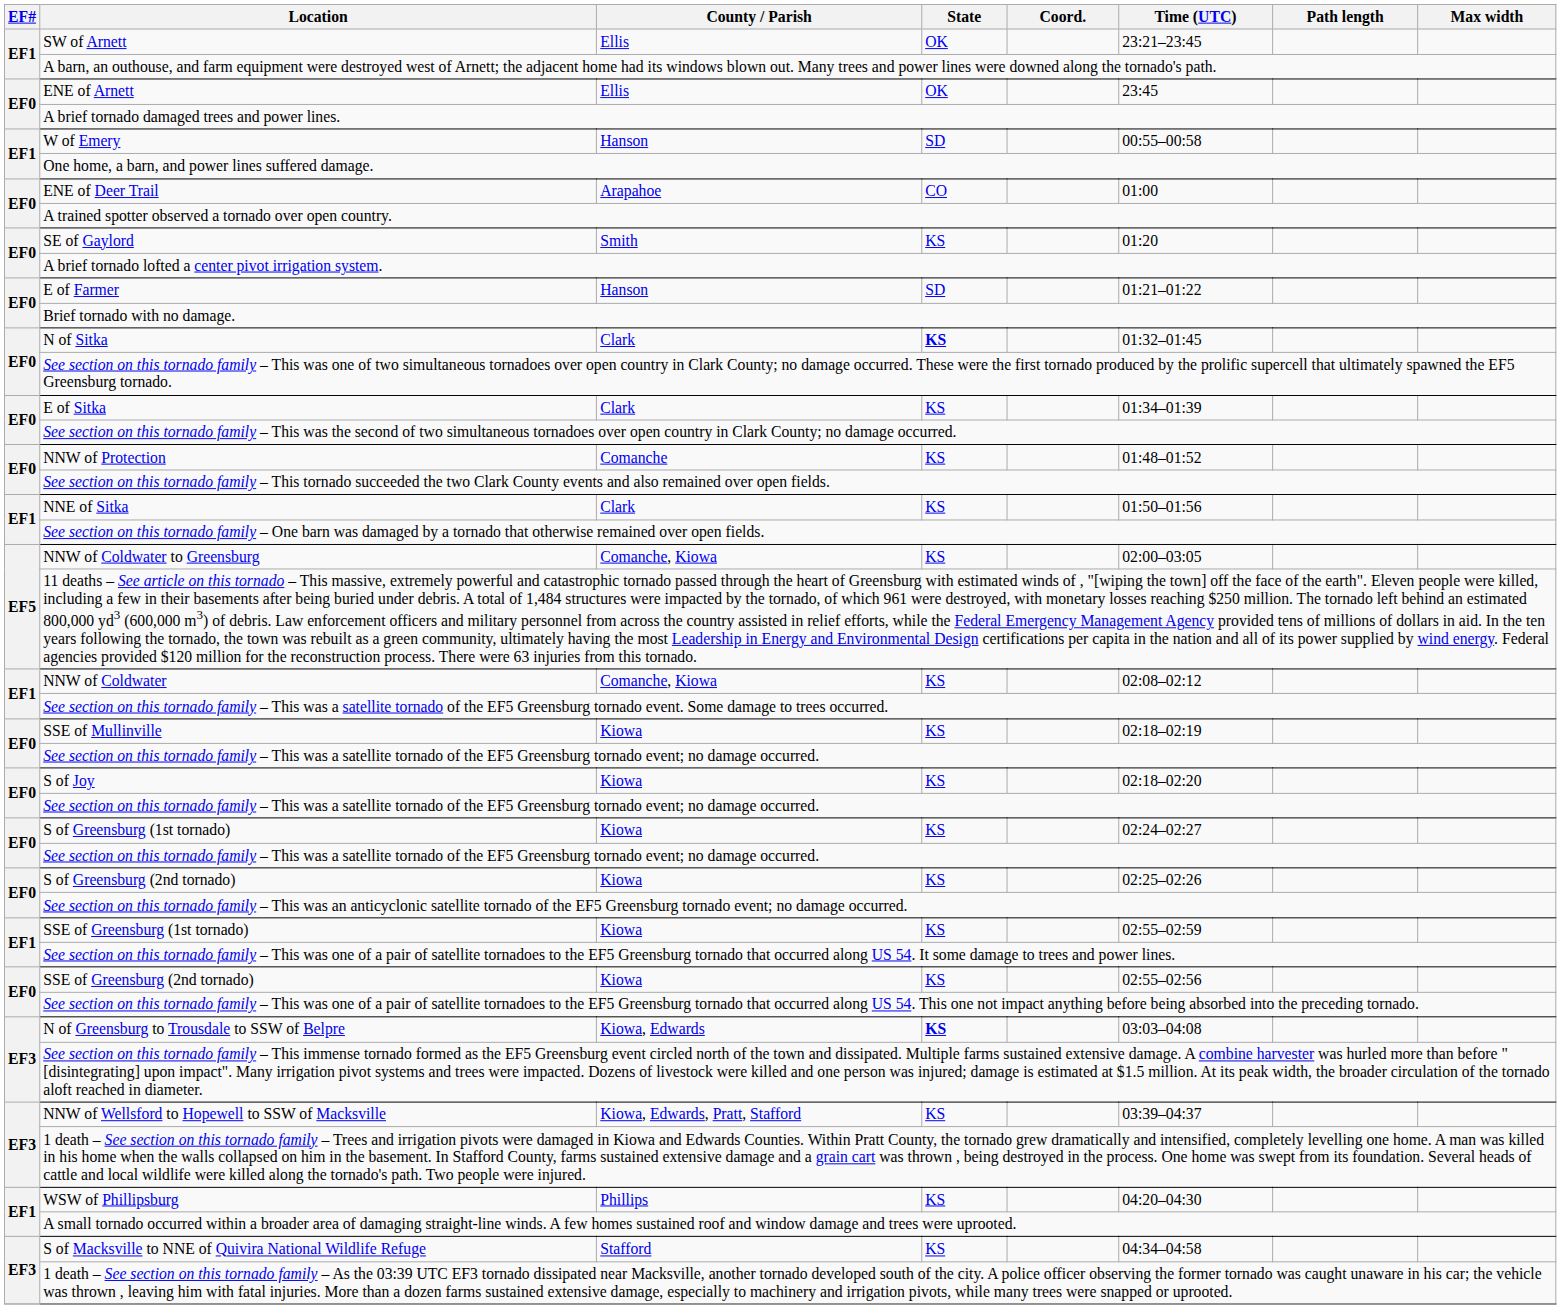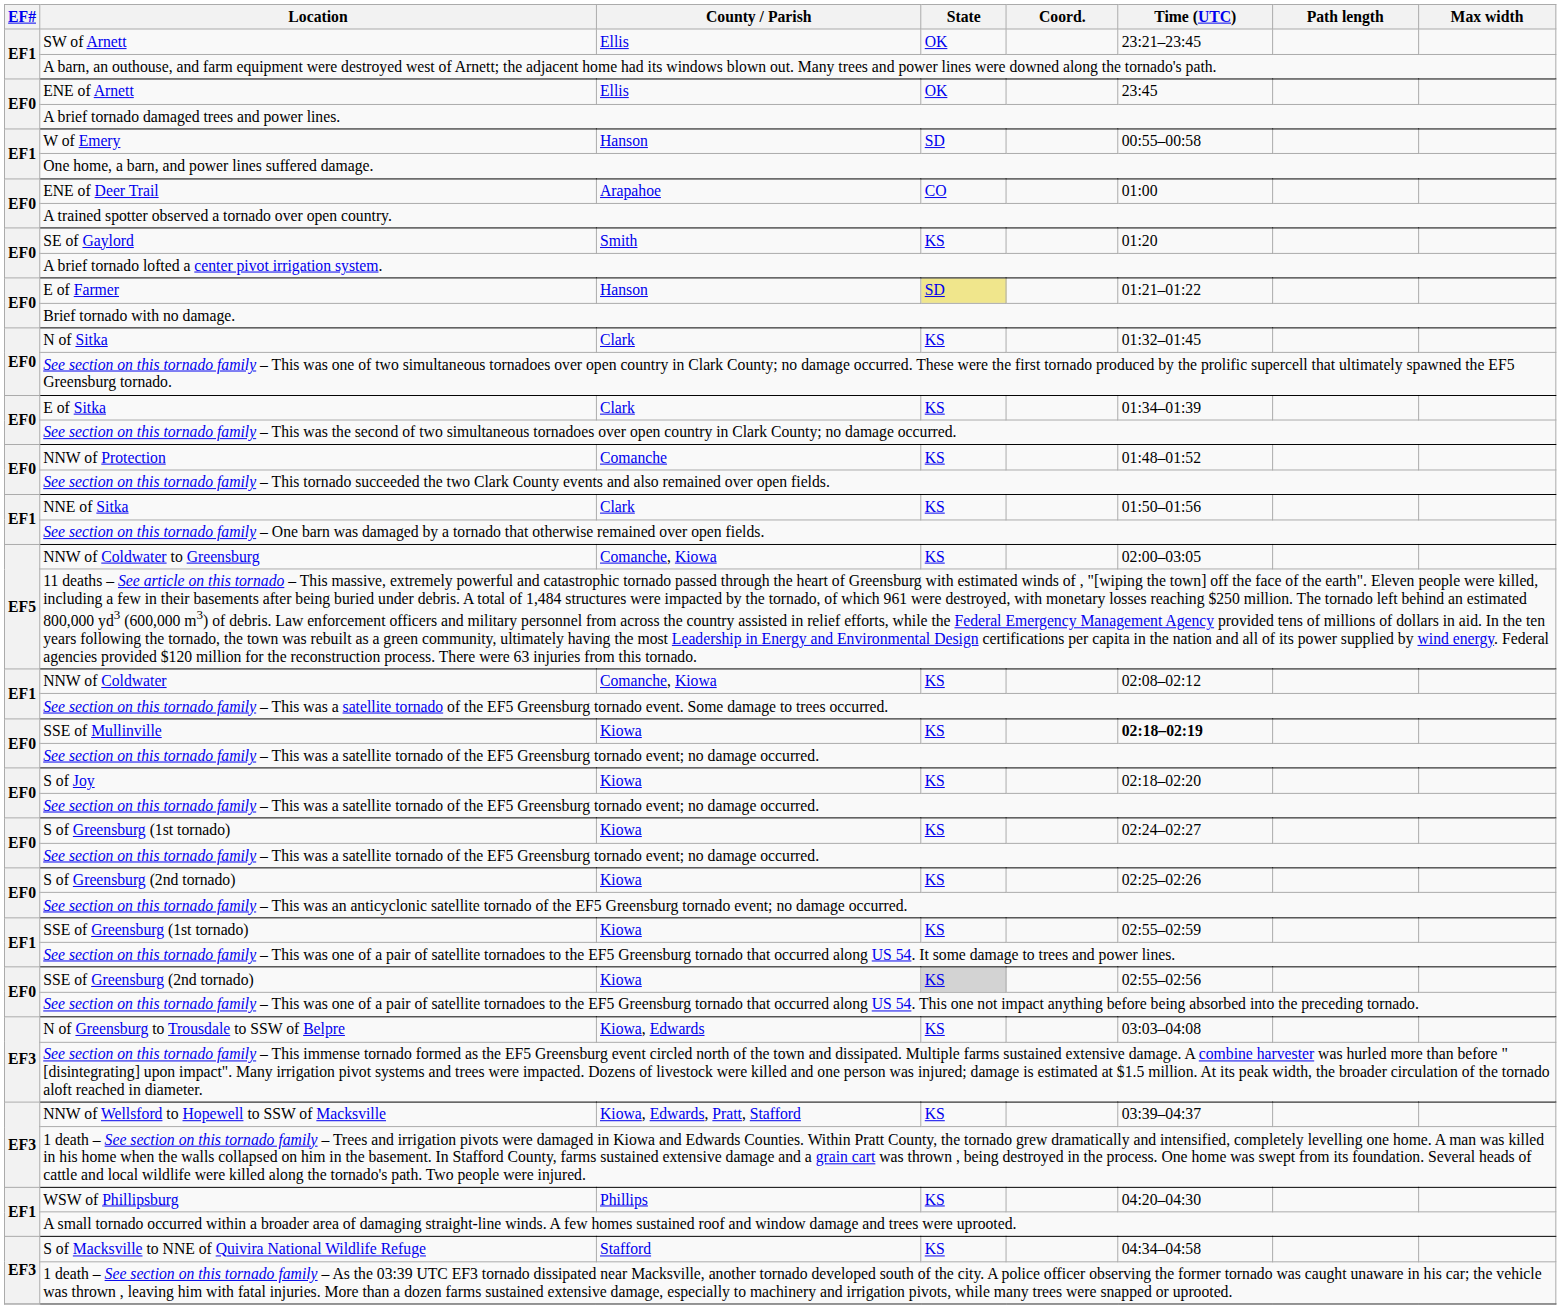(935, 290) no background -> (935, 290) khaki background
(936, 340) bold -> (935, 340) normal
(1162, 731) normal -> (1162, 731) bold
(935, 979) no background -> (935, 979) lightgrey background
(936, 1029) bold -> (935, 1029) normal
